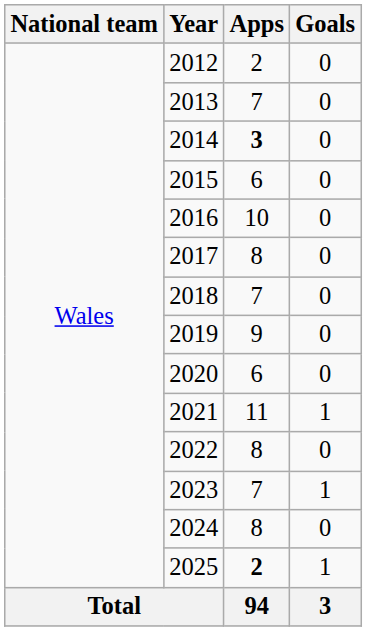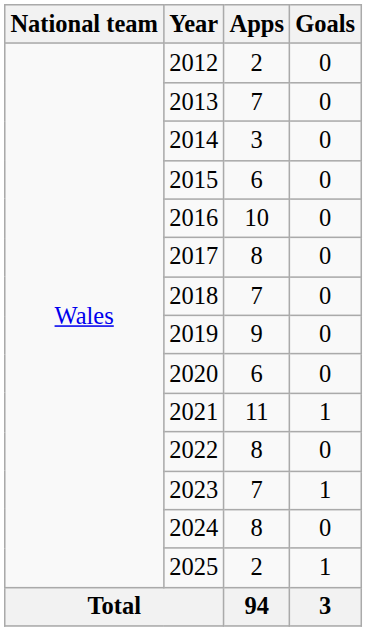(257, 140) bold -> (257, 140) normal
(257, 567) bold -> (257, 567) normal
